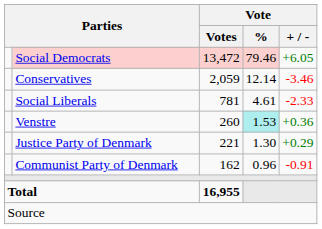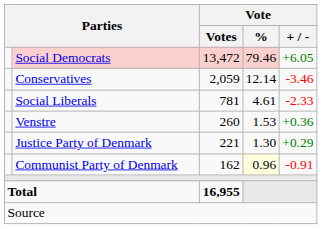(264, 121) paleturquoise background -> (264, 121) no background
(264, 164) no background -> (264, 164) lightyellow background
